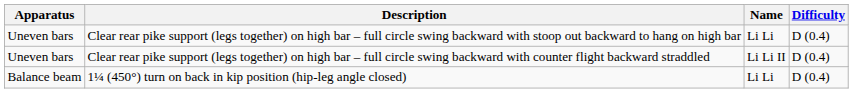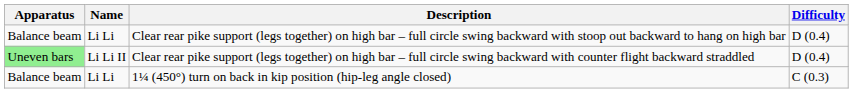columns swapped: (766, 14) <-> (414, 14)
(40, 35) Uneven bars -> (44, 35) Balance beam
(40, 56) no background -> (40, 56) lightgreen background
(811, 77) D (0.4) -> (810, 77) C (0.3)
